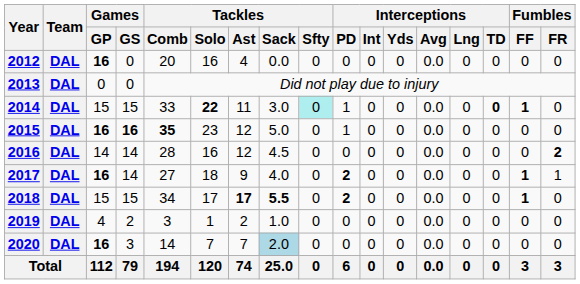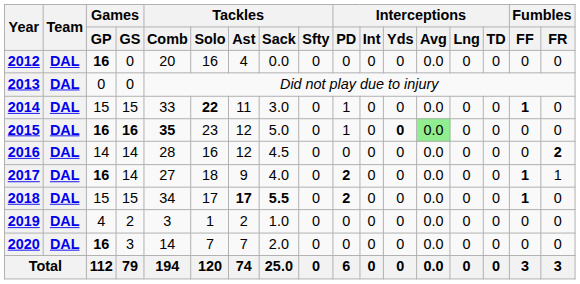(316, 107) paleturquoise background -> (316, 107) no background
(496, 107) bold -> (496, 107) normal
(400, 130) normal -> (400, 130) bold
(433, 130) no background -> (433, 130) lightgreen background
(279, 244) lightblue background -> (279, 244) no background
